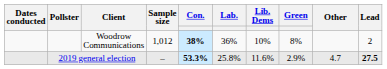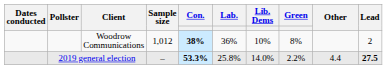(262, 58) 11.6% -> (263, 58) 14.0%
(296, 58) 2.9% -> (296, 58) 2.2%
(335, 58) 4.7 -> (335, 58) 4.4
